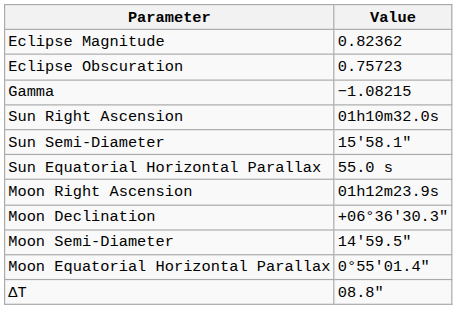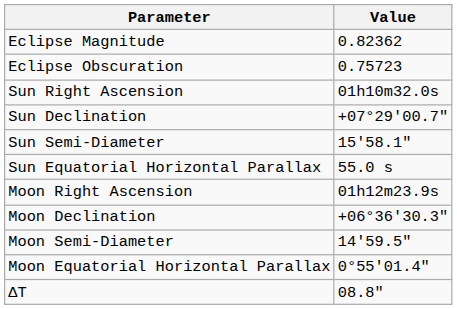- row: (31, 92)
+ row: (77, 117)
